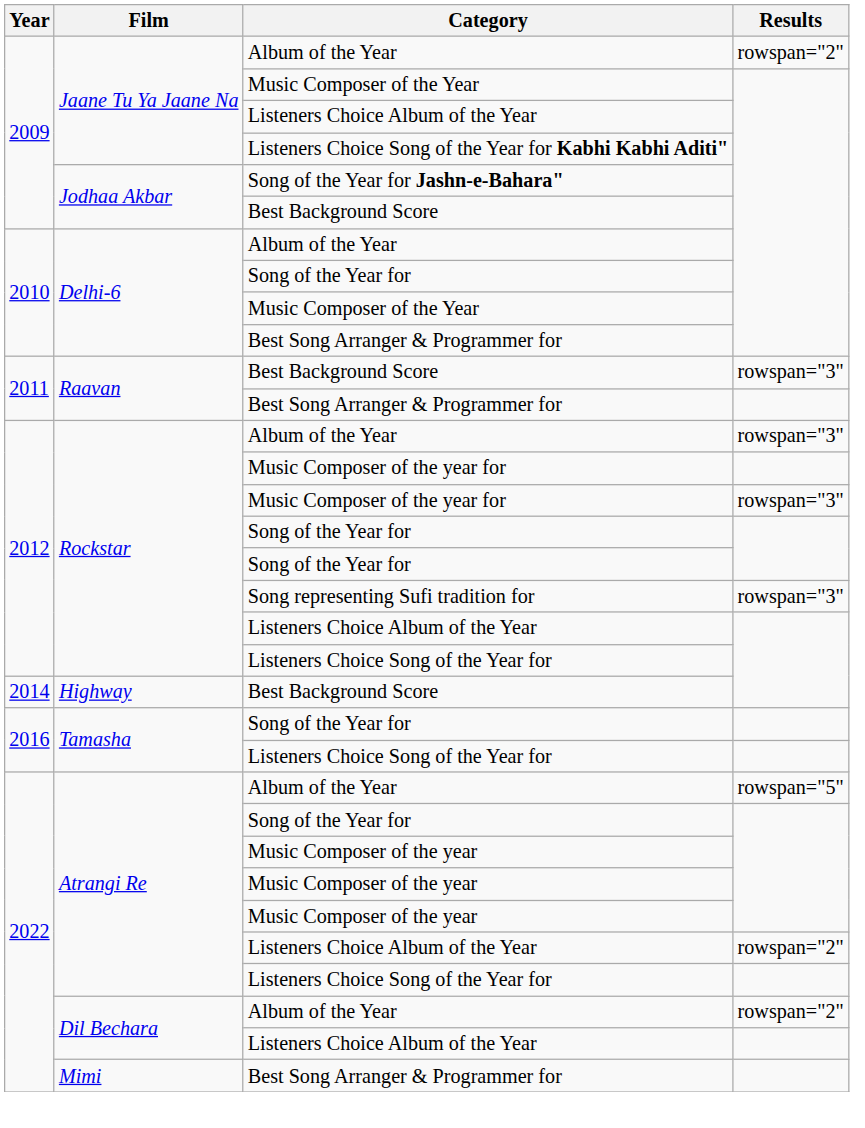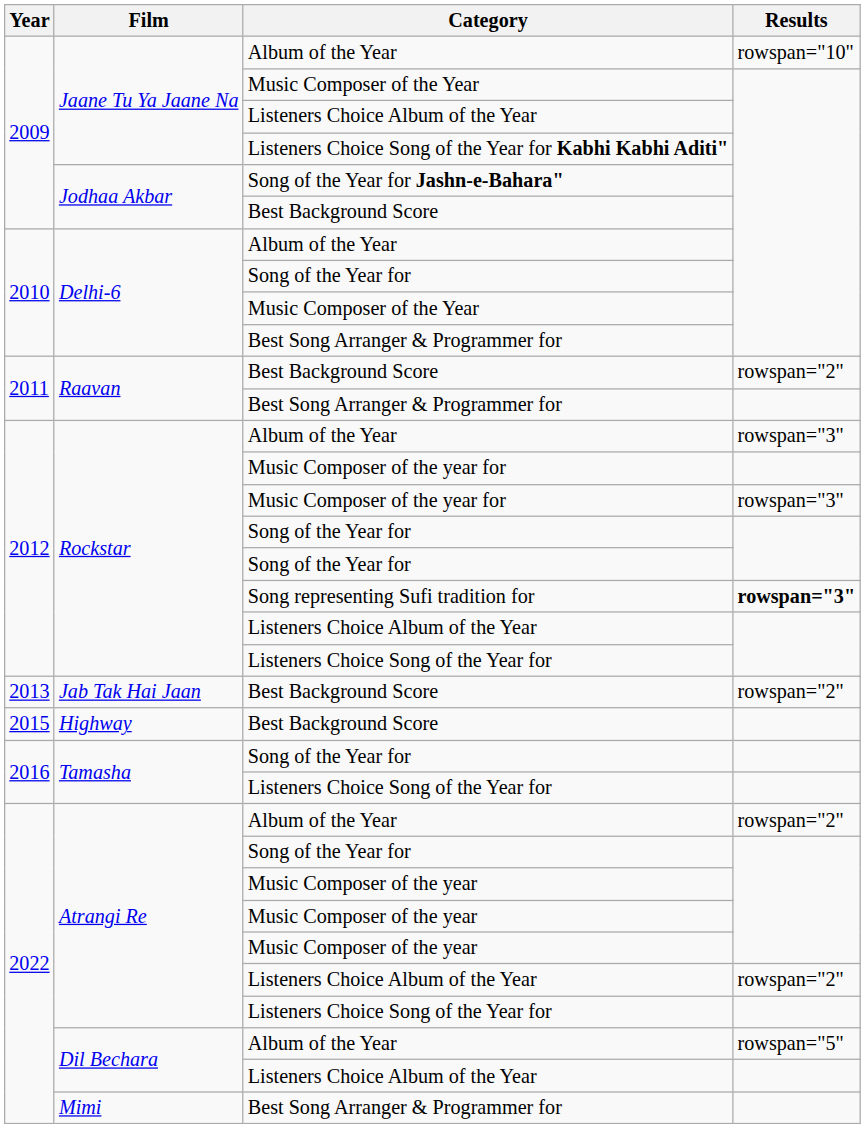(791, 52) rowspan="2" -> (796, 52) rowspan="10"
(791, 372) rowspan="3" -> (791, 372) rowspan="2"
(791, 595) normal -> (796, 595) bold
+ row: (130, 691)
(29, 691) 2014 -> (29, 723) 2015
(791, 787) rowspan="5" -> (791, 819) rowspan="2"
(791, 1011) rowspan="2" -> (791, 1043) rowspan="5"
